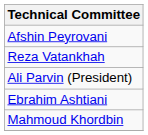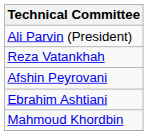(57, 36) Afshin Peyrovani -> (70, 36) Ali Parvin (President)
(70, 78) Ali Parvin (President) -> (57, 78) Afshin Peyrovani
